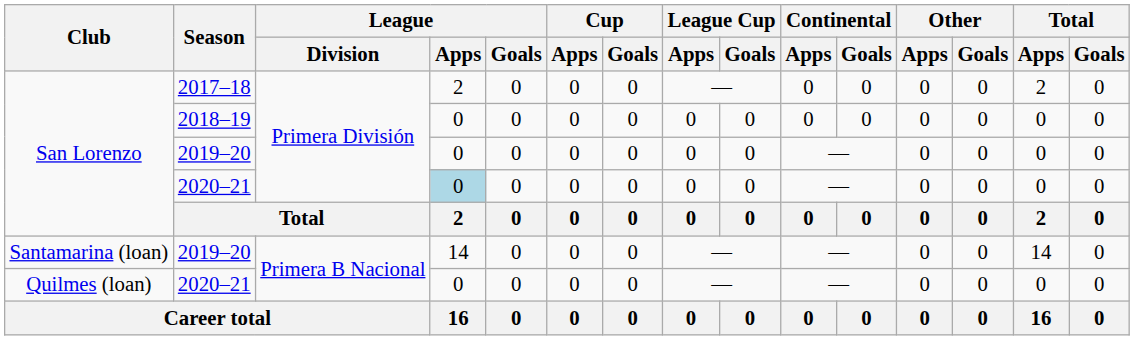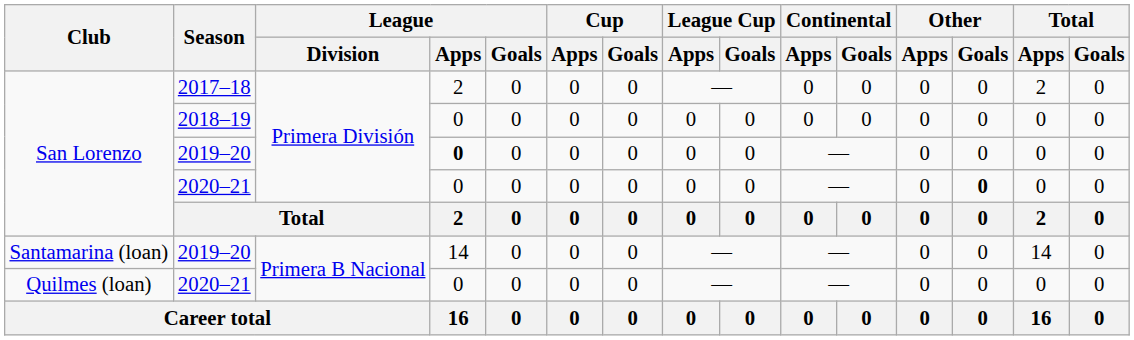(458, 152) normal -> (458, 152) bold
(458, 185) lightblue background -> (458, 185) no background
(983, 185) normal -> (983, 185) bold
